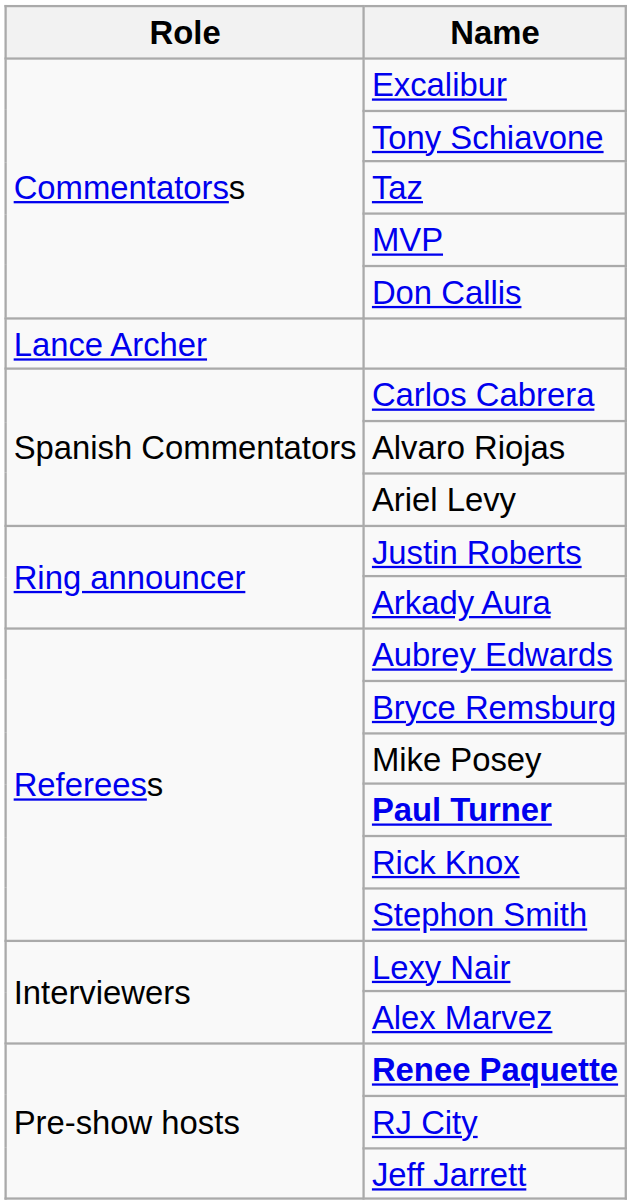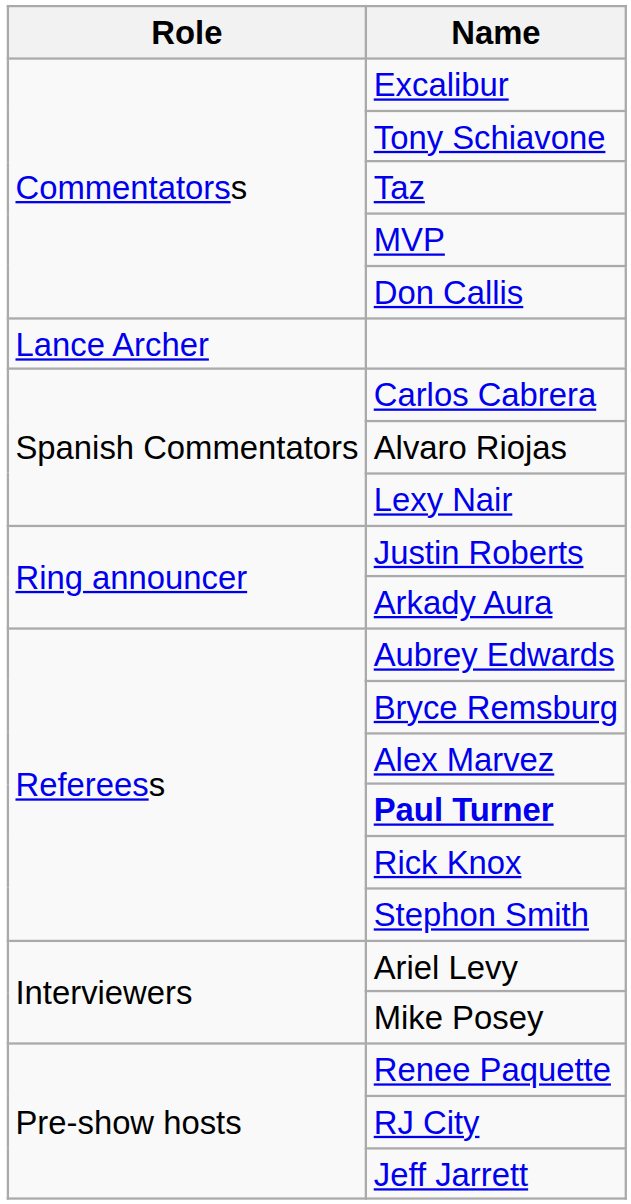(444, 499) Ariel Levy -> (443, 499) Lexy Nair
(457, 759) Mike Posey -> (464, 759) Alex Marvez
(441, 966) Lexy Nair -> (446, 966) Ariel Levy
(462, 1018) Alex Marvez -> (459, 1018) Mike Posey
(495, 1070) bold -> (492, 1070) normal
